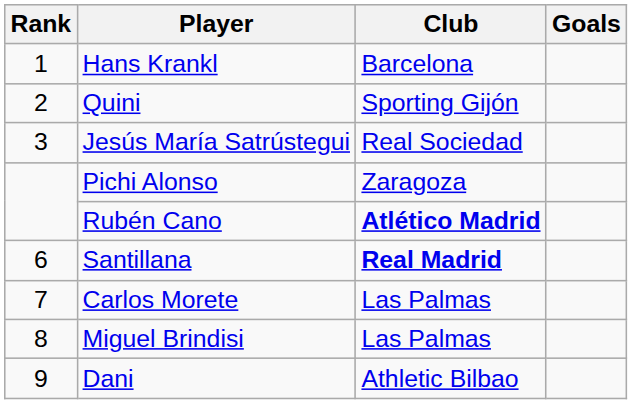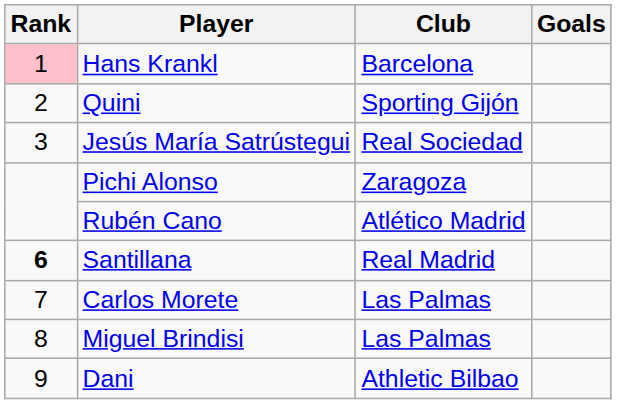(41, 63) no background -> (41, 63) pink background
(451, 220) bold -> (443, 220) normal
(41, 260) normal -> (41, 260) bold
(432, 260) bold -> (428, 260) normal
